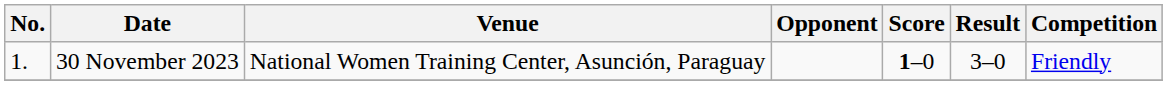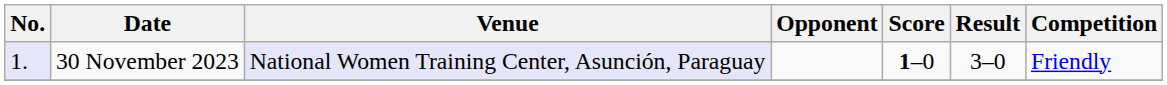(19, 60) no background -> (19, 60) lavender background
(508, 60) no background -> (508, 60) lavender background
